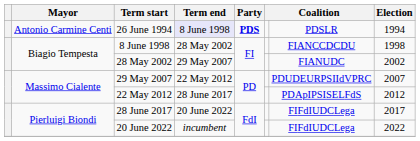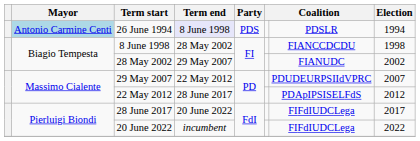(63, 29) no background -> (63, 29) lightblue background
(249, 29) bold -> (249, 29) normal
